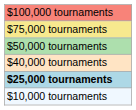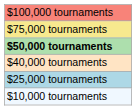(57, 46) normal -> (60, 46) bold
(60, 79) bold -> (57, 79) normal
